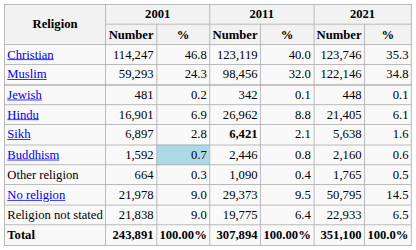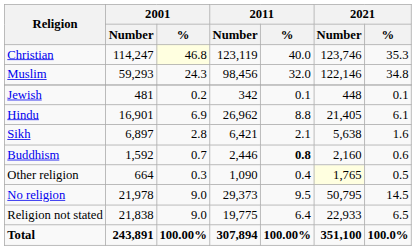(196, 54) no background -> (196, 54) lightyellow background
(243, 134) bold -> (243, 134) normal
(199, 154) lightblue background -> (199, 154) no background
(303, 154) normal -> (303, 154) bold
(347, 174) no background -> (347, 174) lightyellow background
